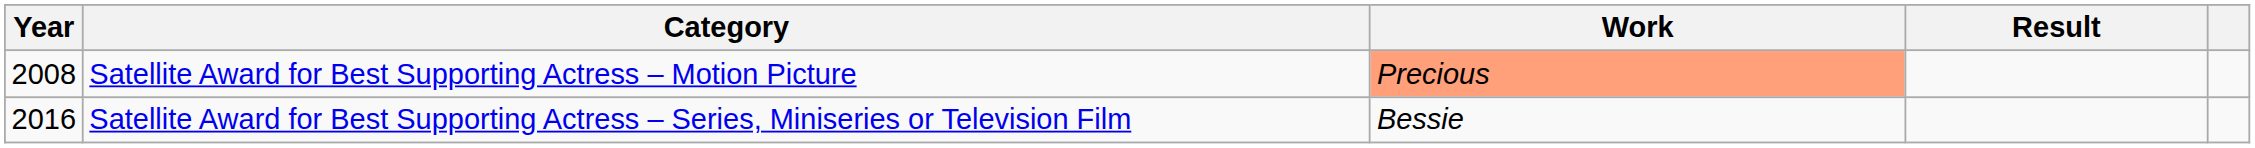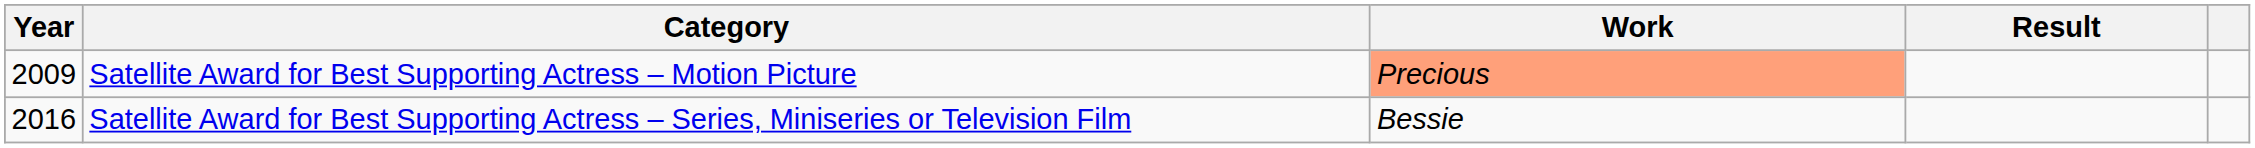(44, 73) 2008 -> (44, 73) 2009
